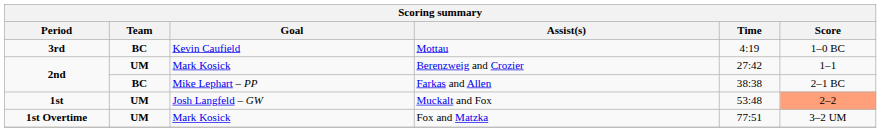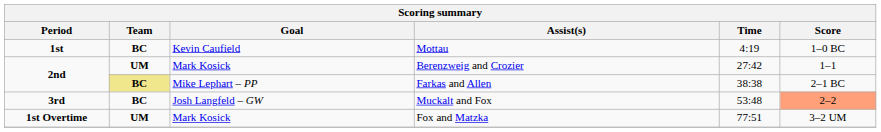(57, 48) 3rd -> (57, 48) 1st
(139, 83) no background -> (139, 83) khaki background
(57, 100) 1st -> (57, 100) 3rd
(139, 100) UM -> (139, 100) BC
